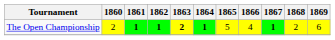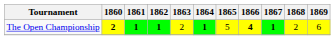(113, 27) normal -> (113, 27) bold
(182, 27) bold -> (182, 27) normal
(250, 27) normal -> (250, 27) bold
